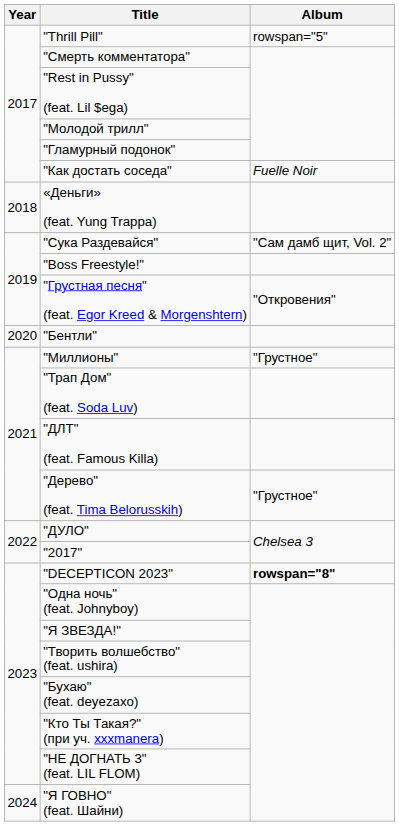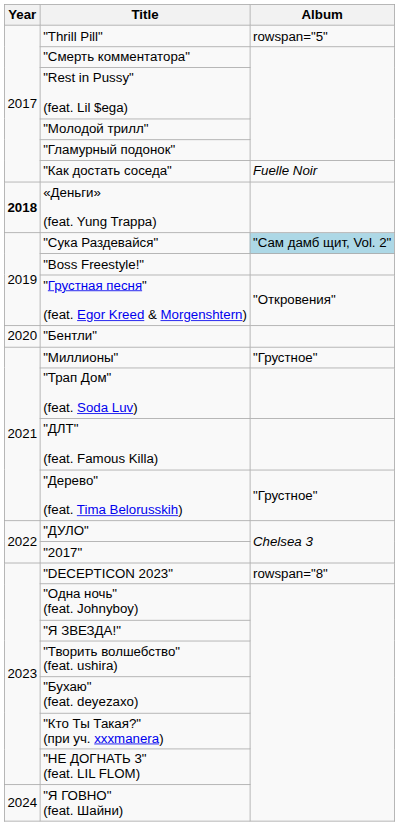(22, 207) normal -> (22, 207) bold
(322, 243) no background -> (322, 243) lightblue background
(294, 573) bold -> (290, 573) normal
